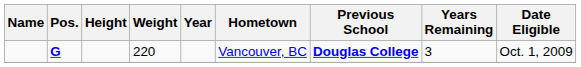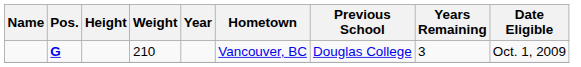(144, 51) 220 -> (144, 51) 210
(366, 51) bold -> (362, 51) normal
